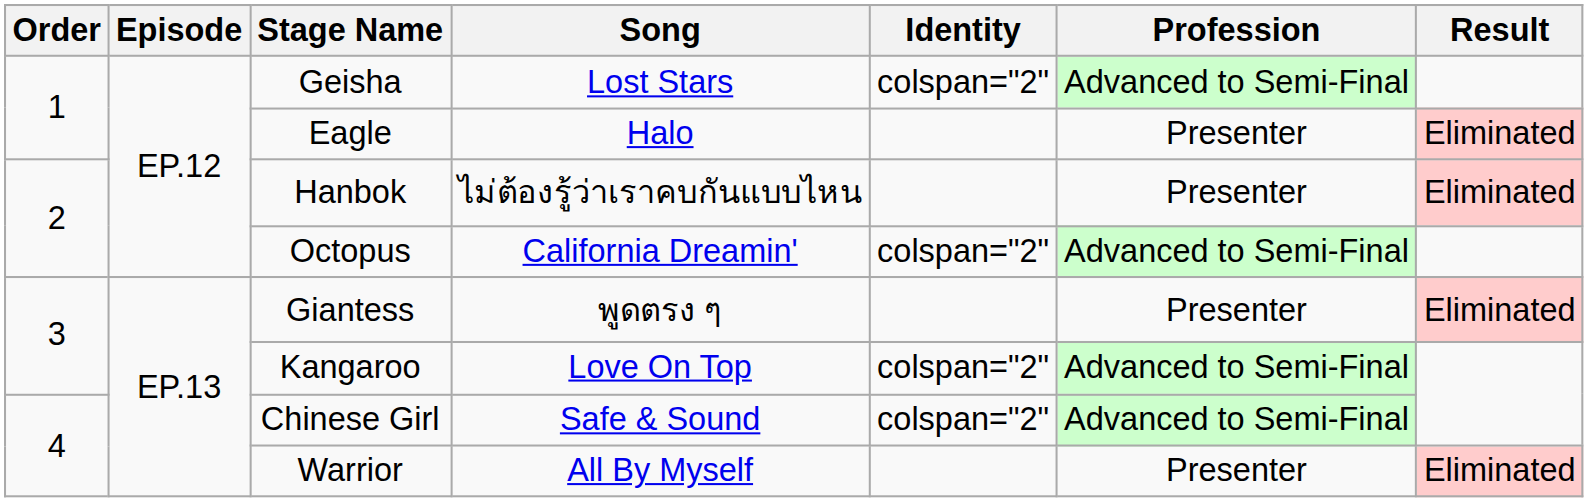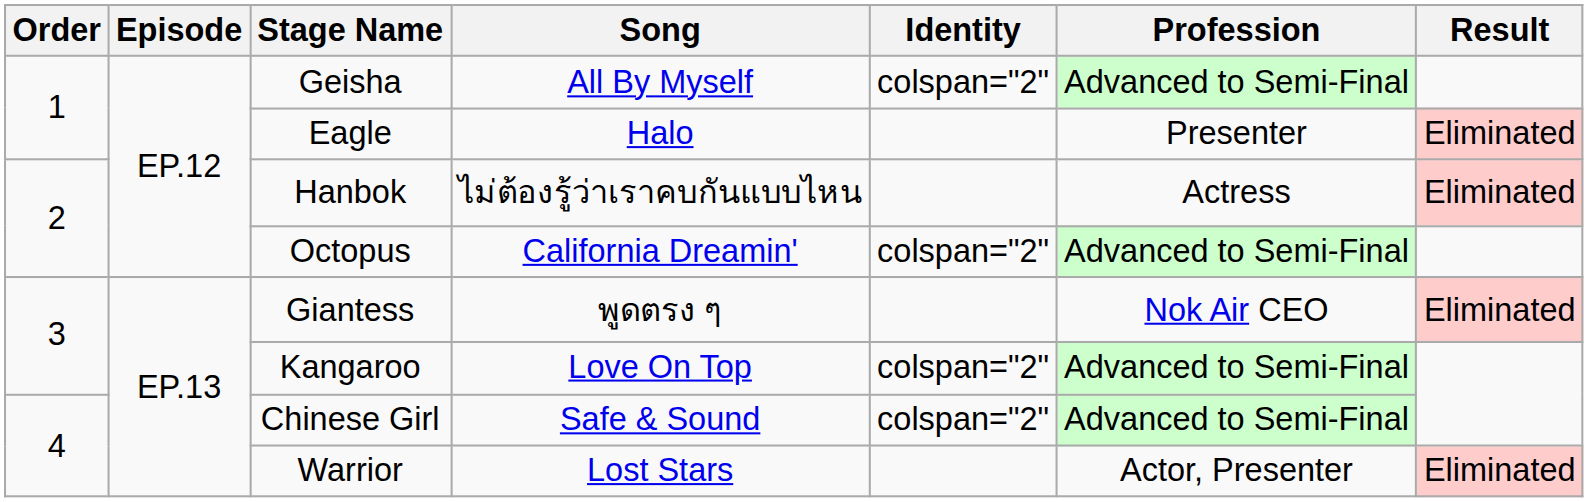(660, 81) Lost Stars -> (660, 81) All By Myself
(1236, 191) Presenter -> (1236, 191) Actress
(1236, 309) Presenter -> (1237, 309) Nok Air CEO
(660, 470) All By Myself -> (660, 470) Lost Stars
(1236, 470) Presenter -> (1236, 470) Actor, Presenter
